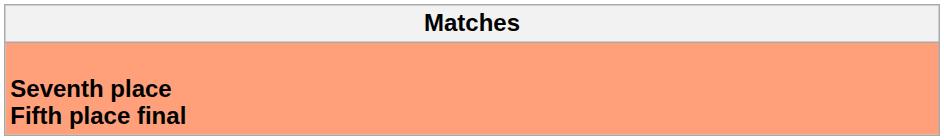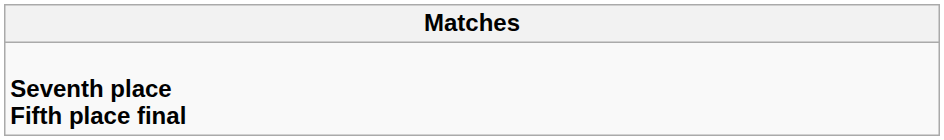(98, 102) lightsalmon background -> (98, 102) no background
